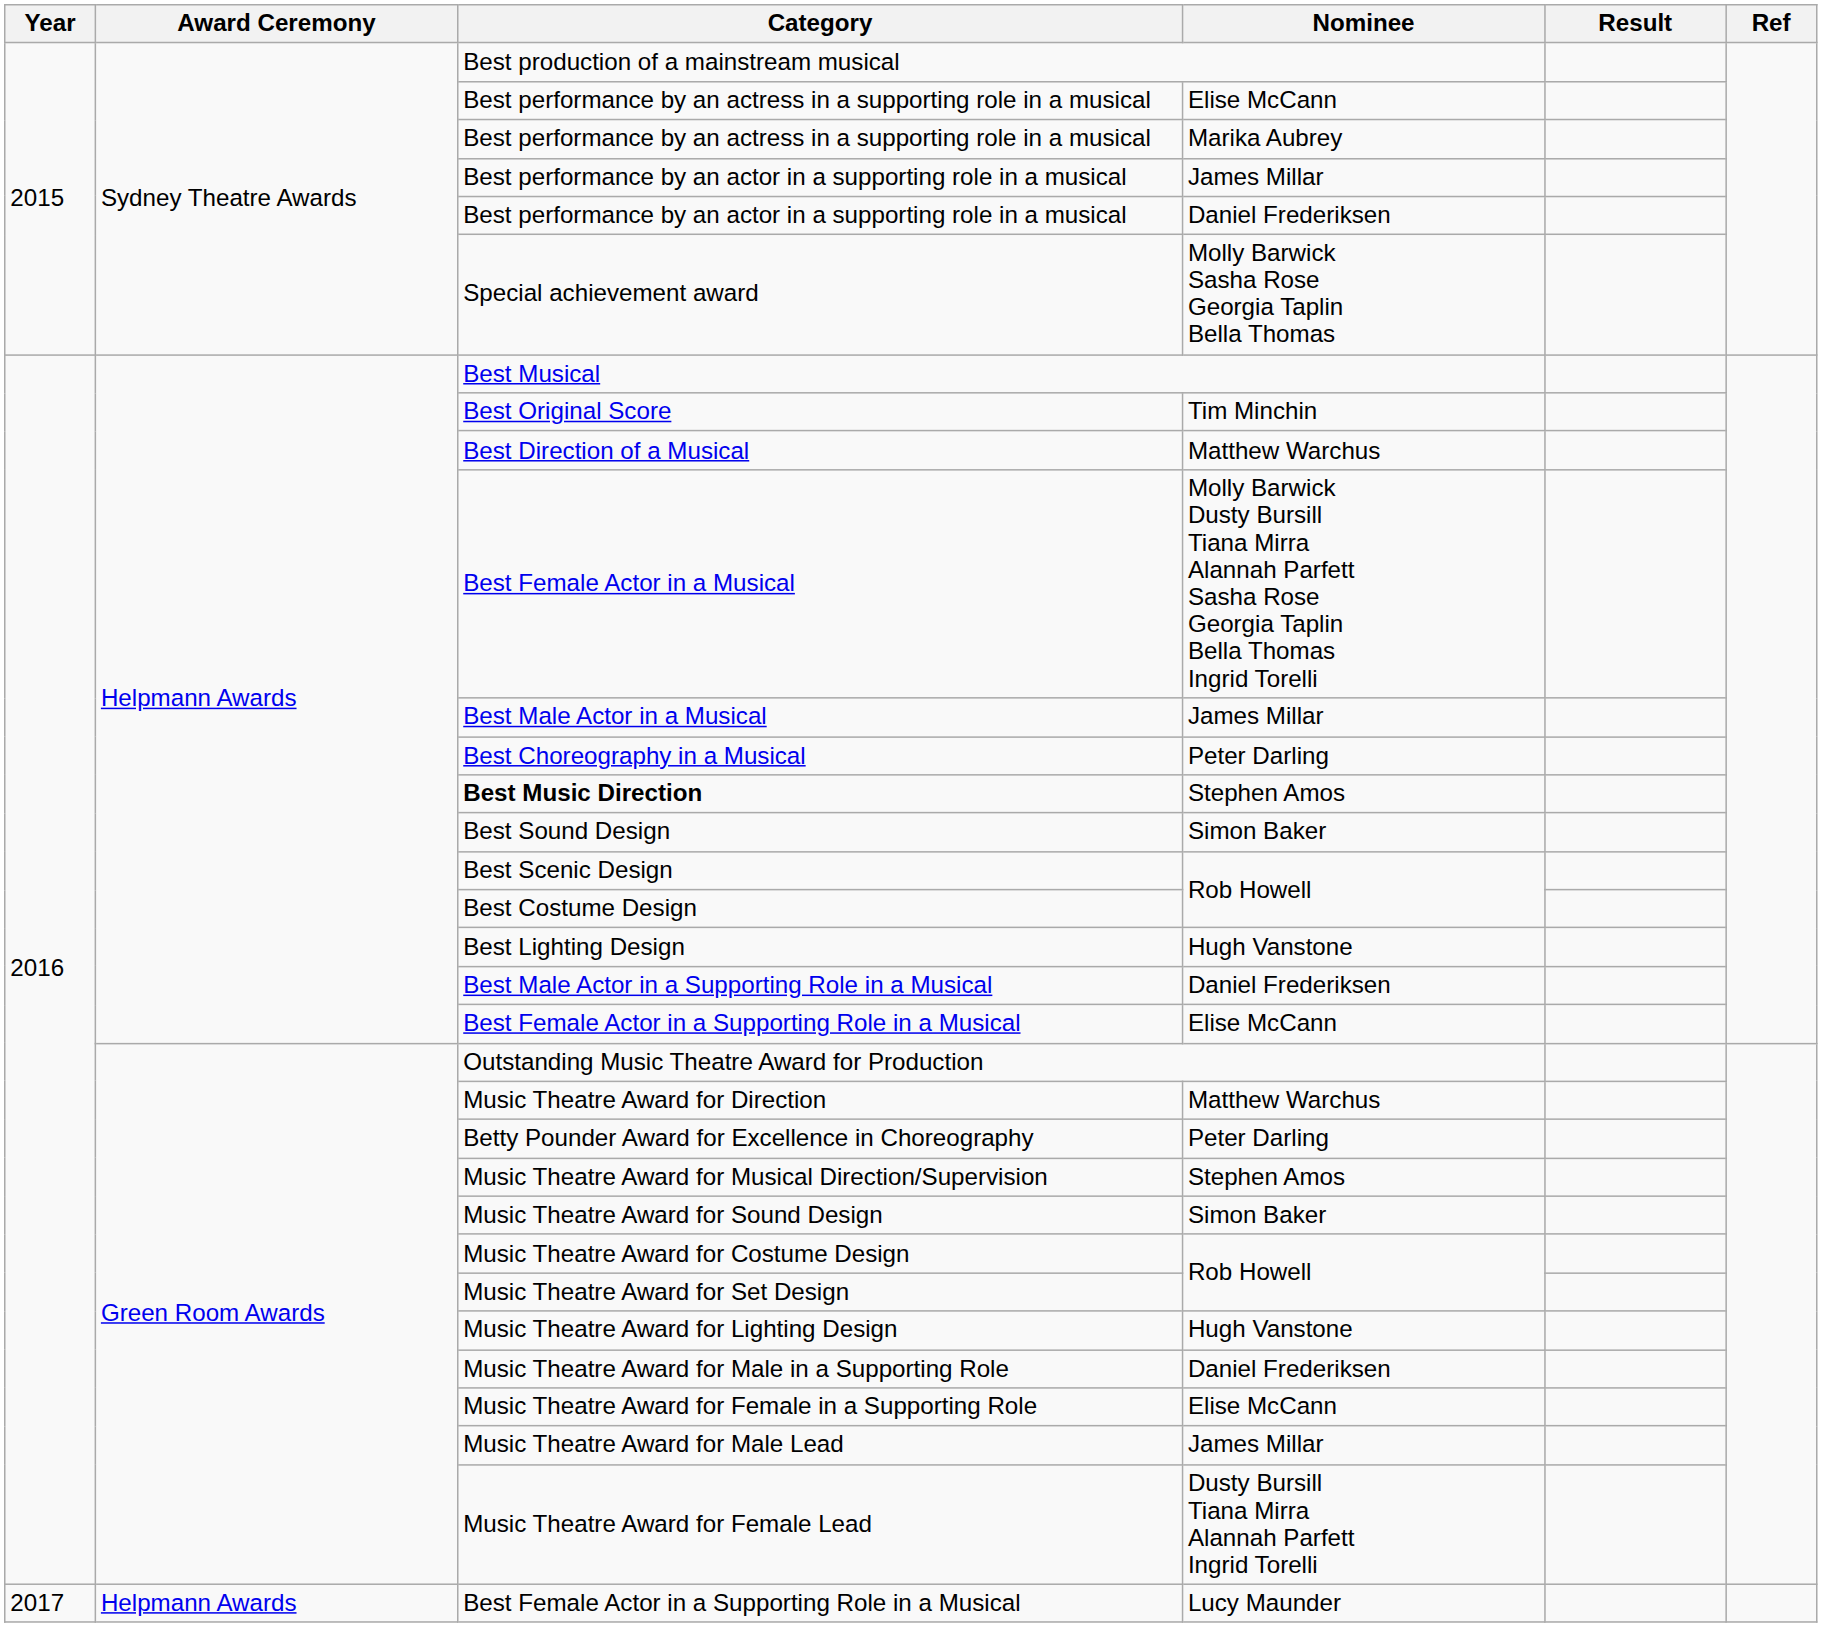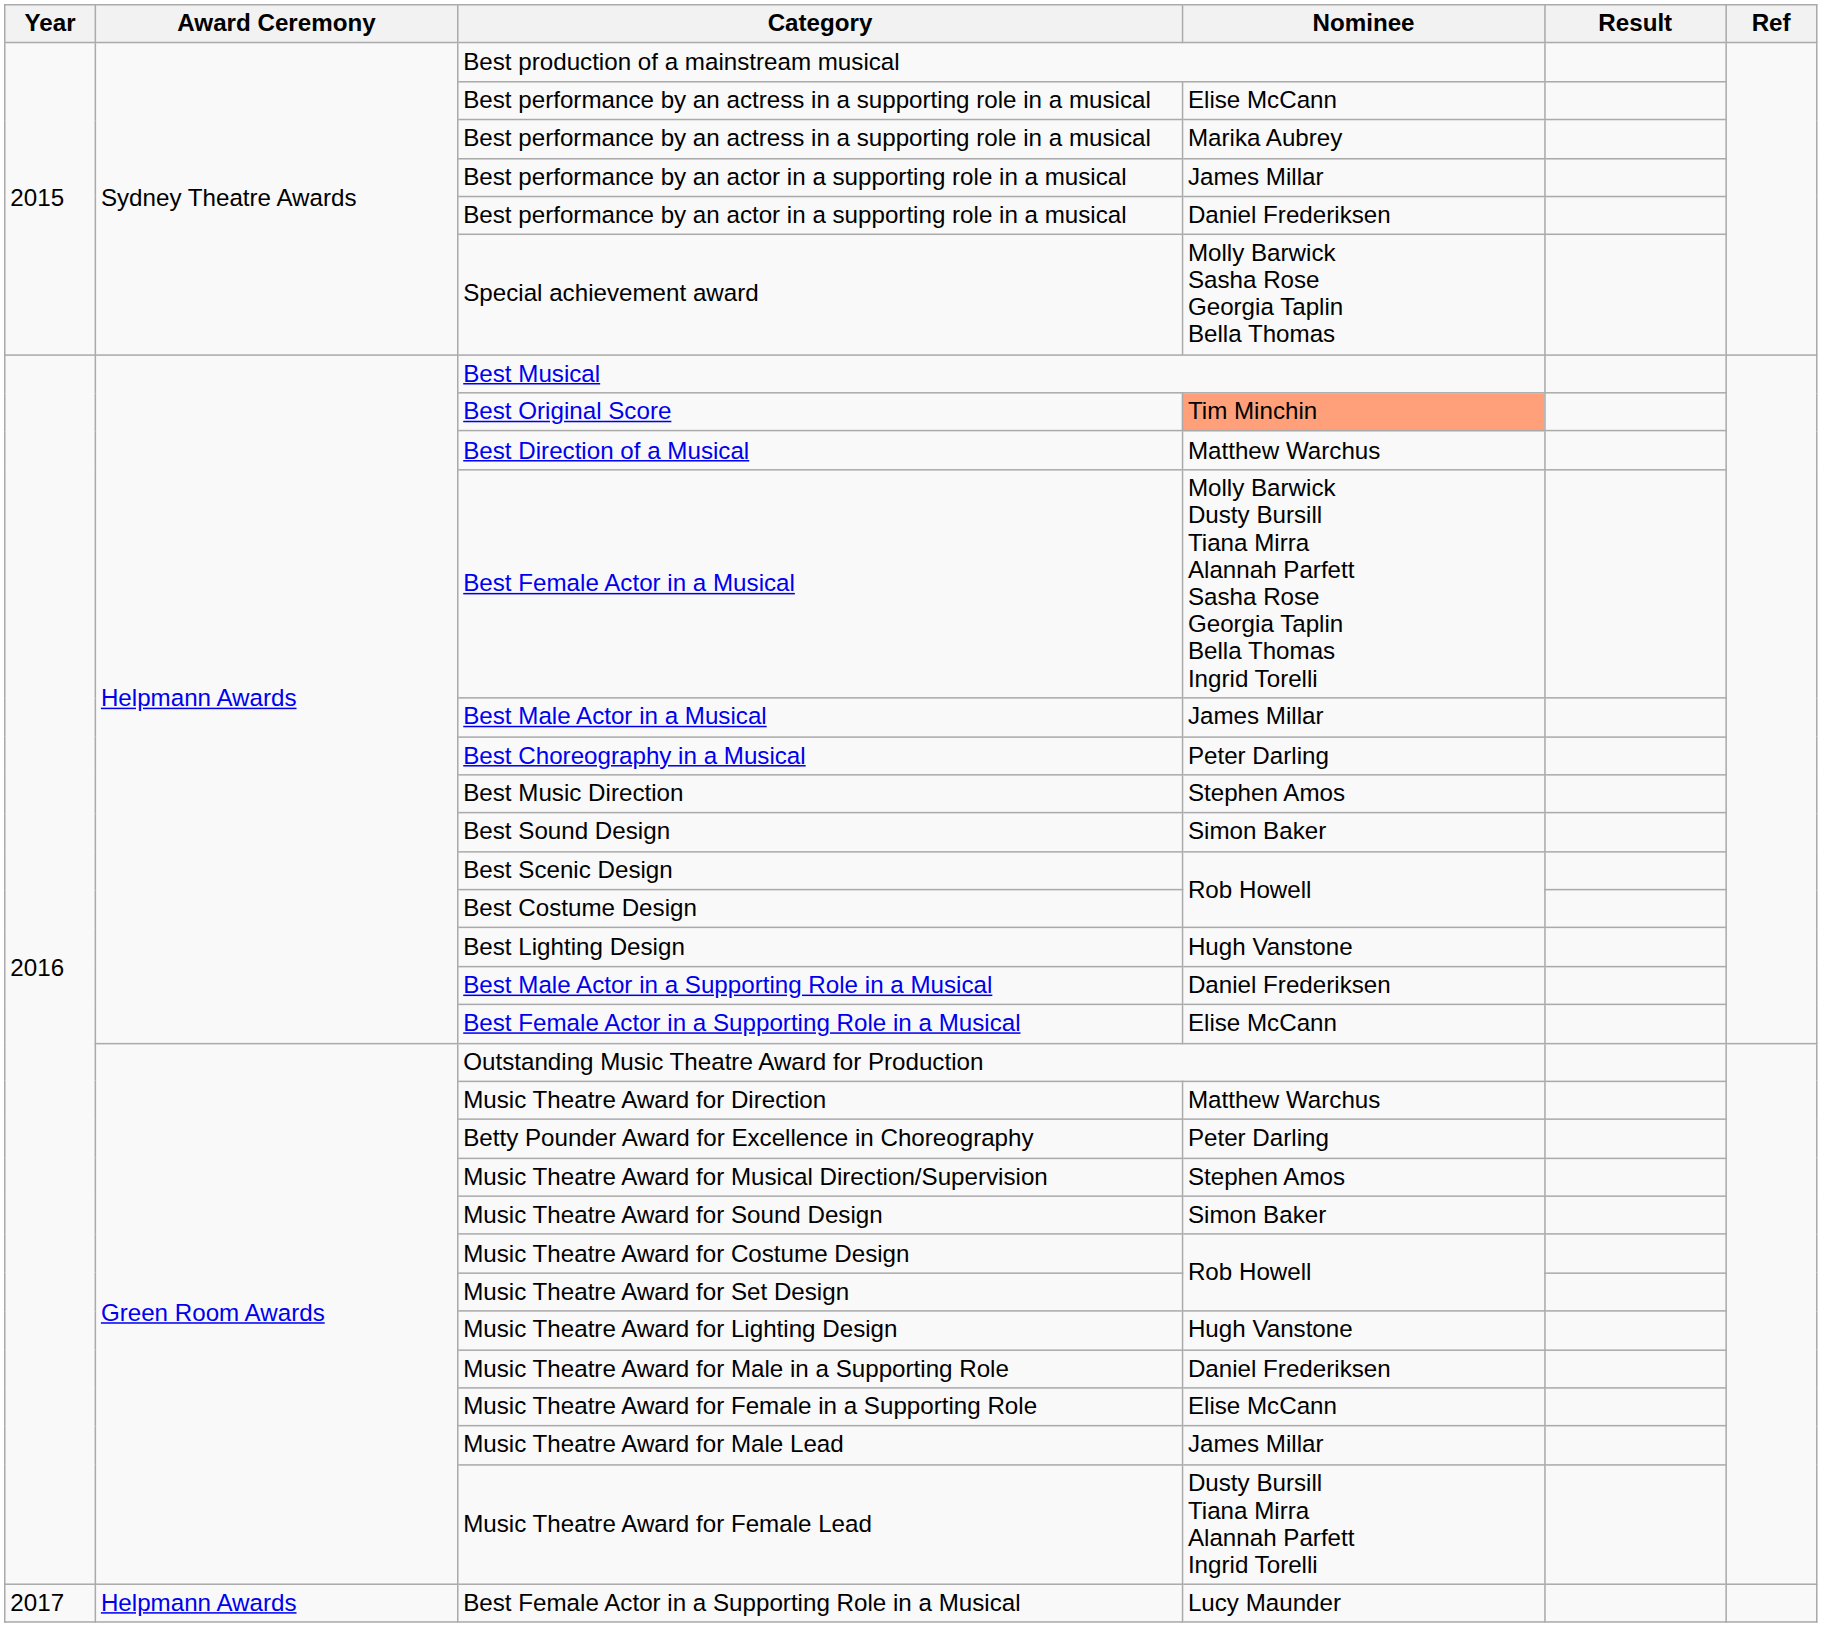(1253, 411) no background -> (1253, 411) lightsalmon background
(583, 793) bold -> (573, 793) normal
